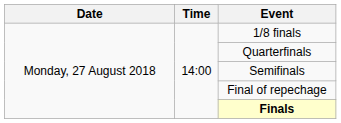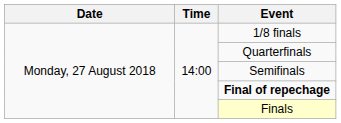(277, 90) normal -> (277, 90) bold
(277, 109) bold -> (277, 109) normal
